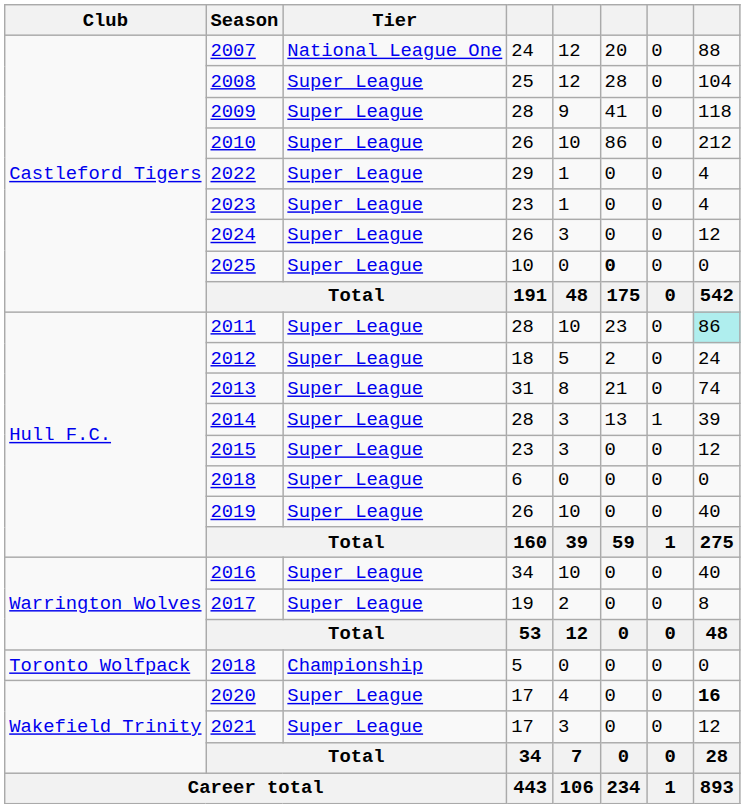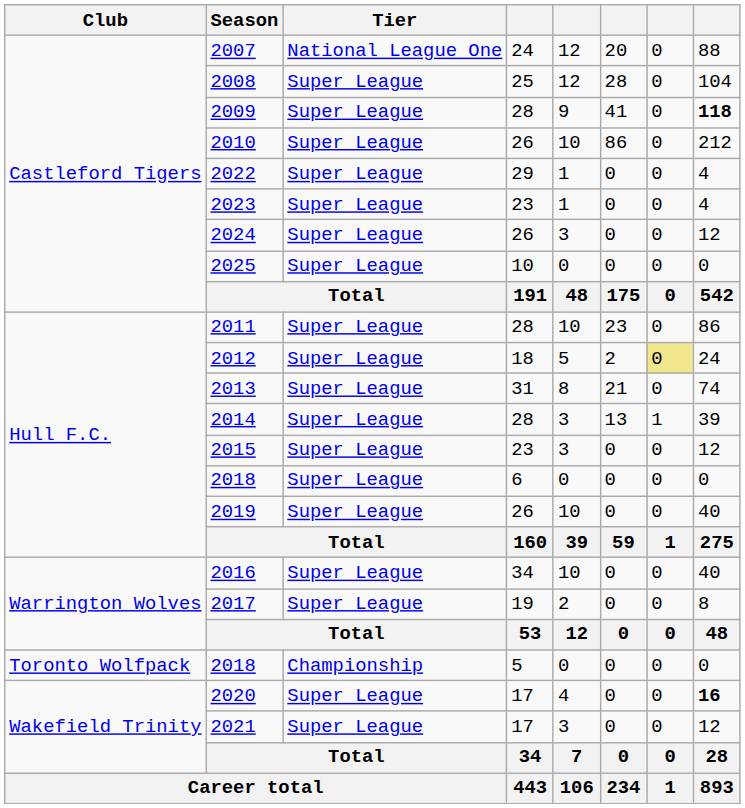(715, 112) normal -> (715, 112) bold
(610, 266) bold -> (610, 266) normal
(709, 327) paleturquoise background -> (709, 327) no background
(657, 358) no background -> (657, 358) khaki background
